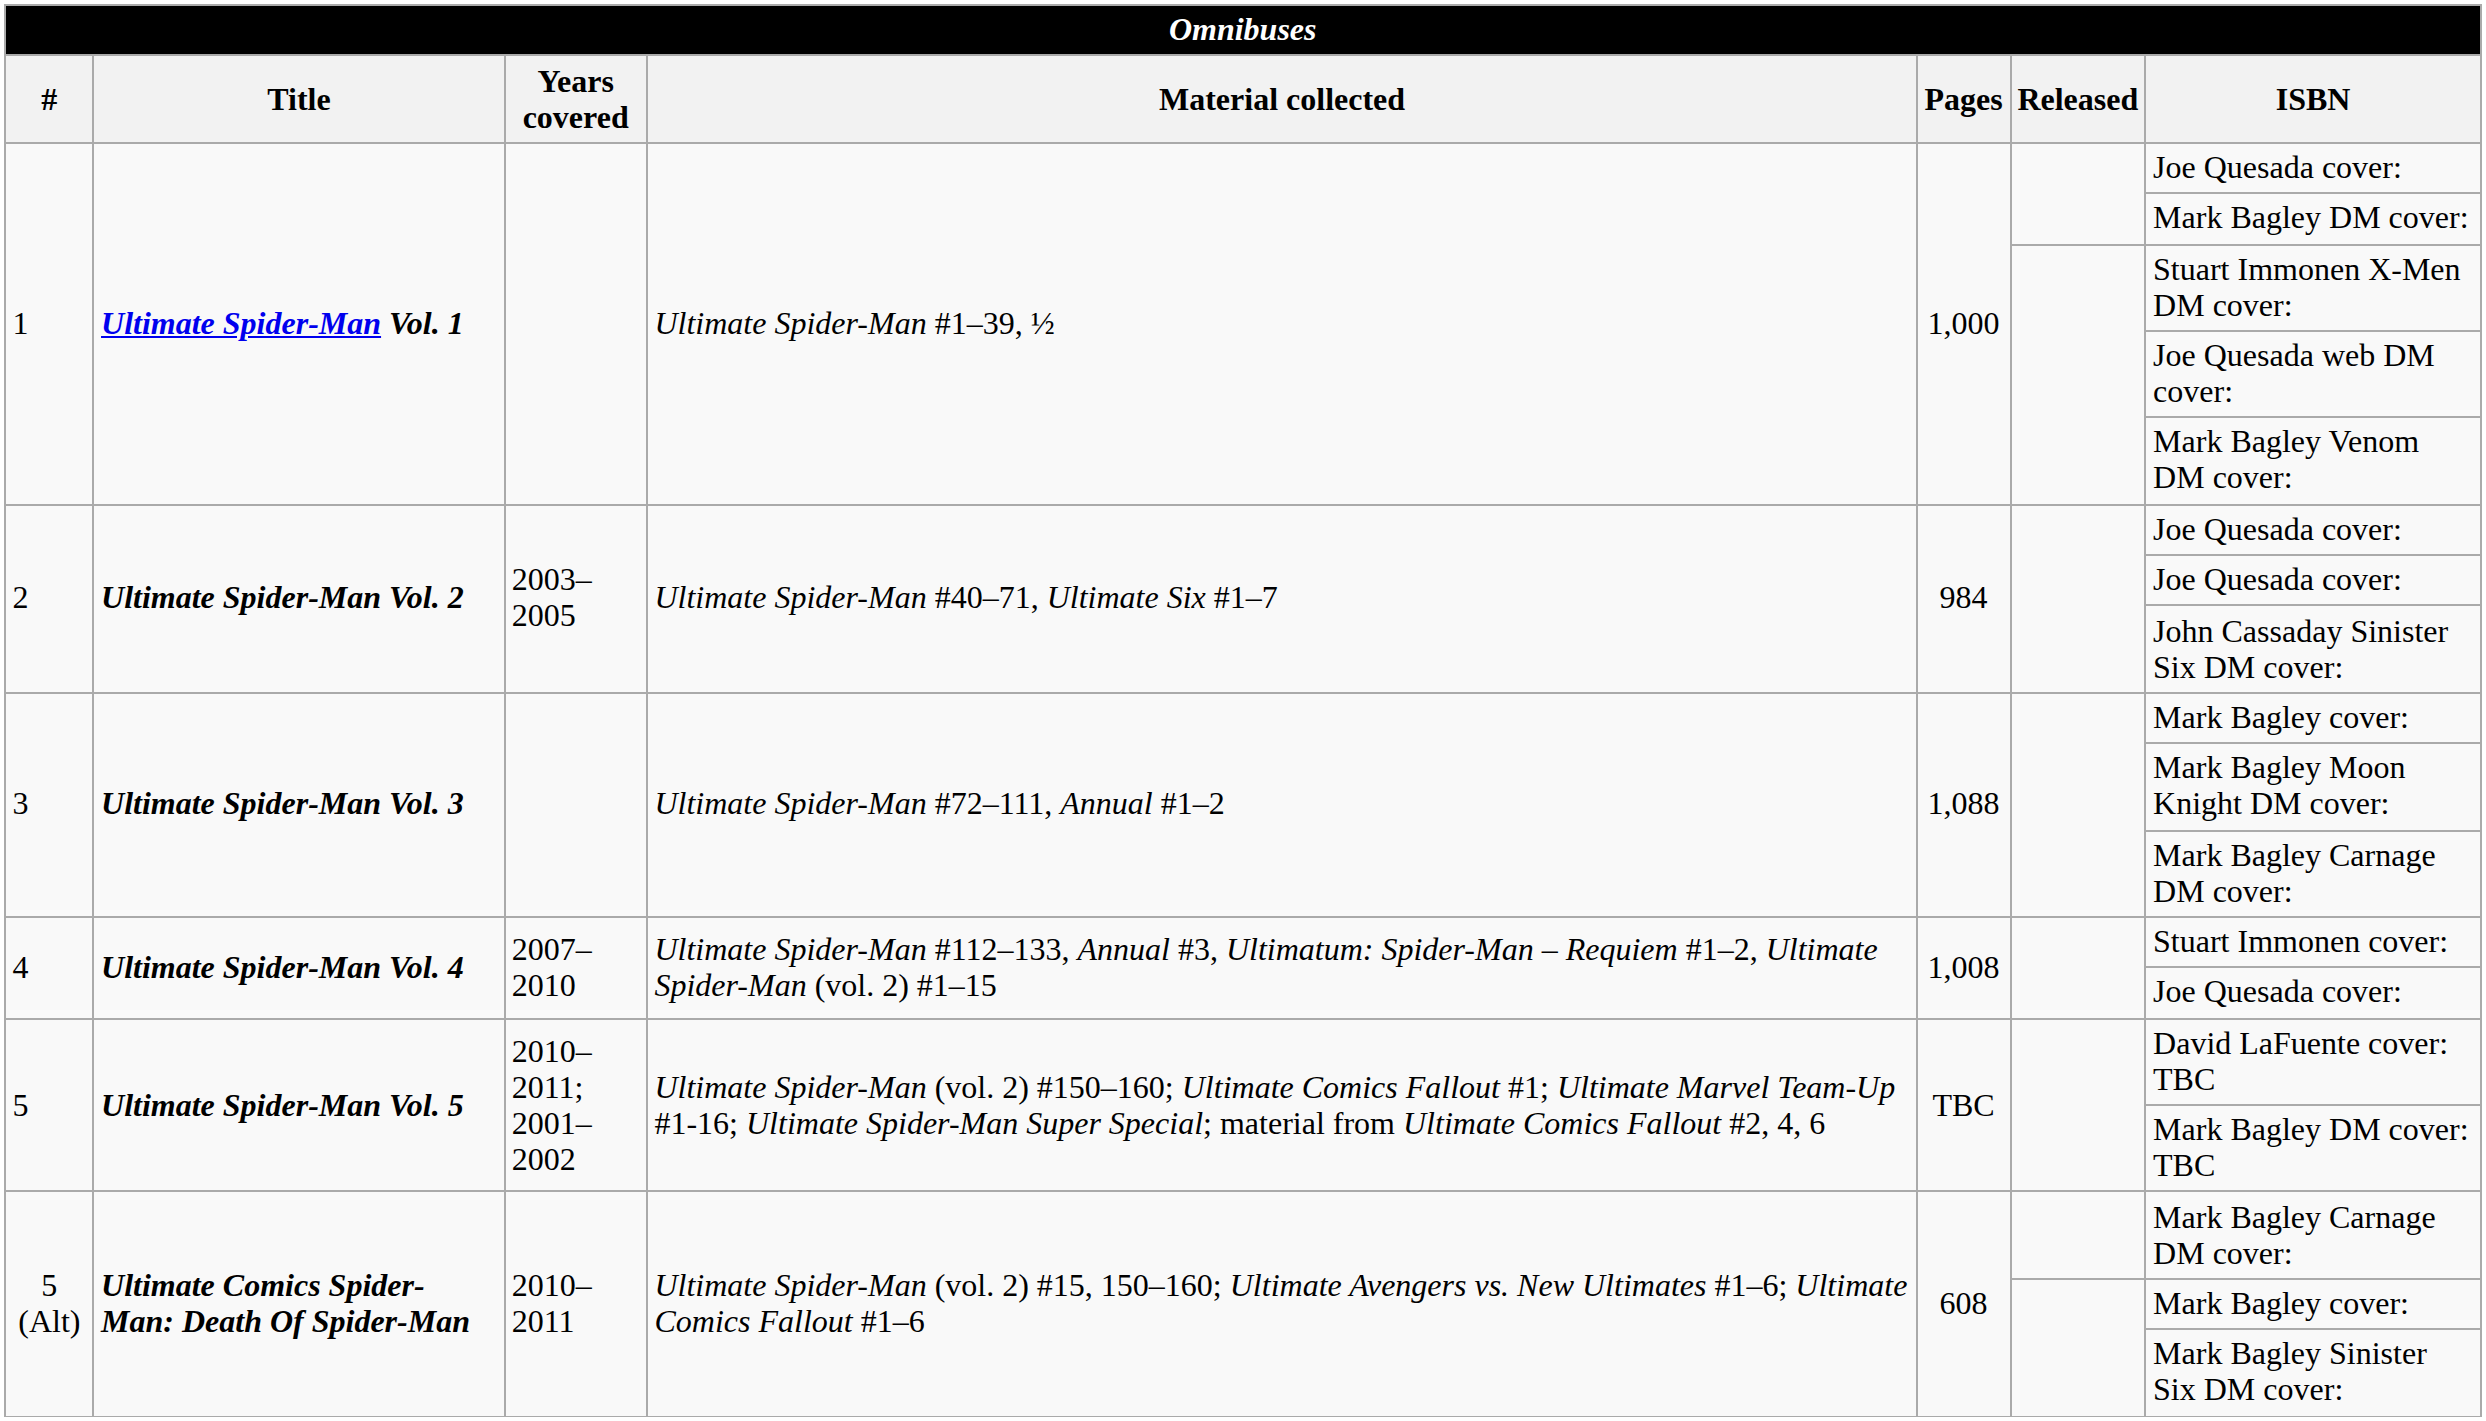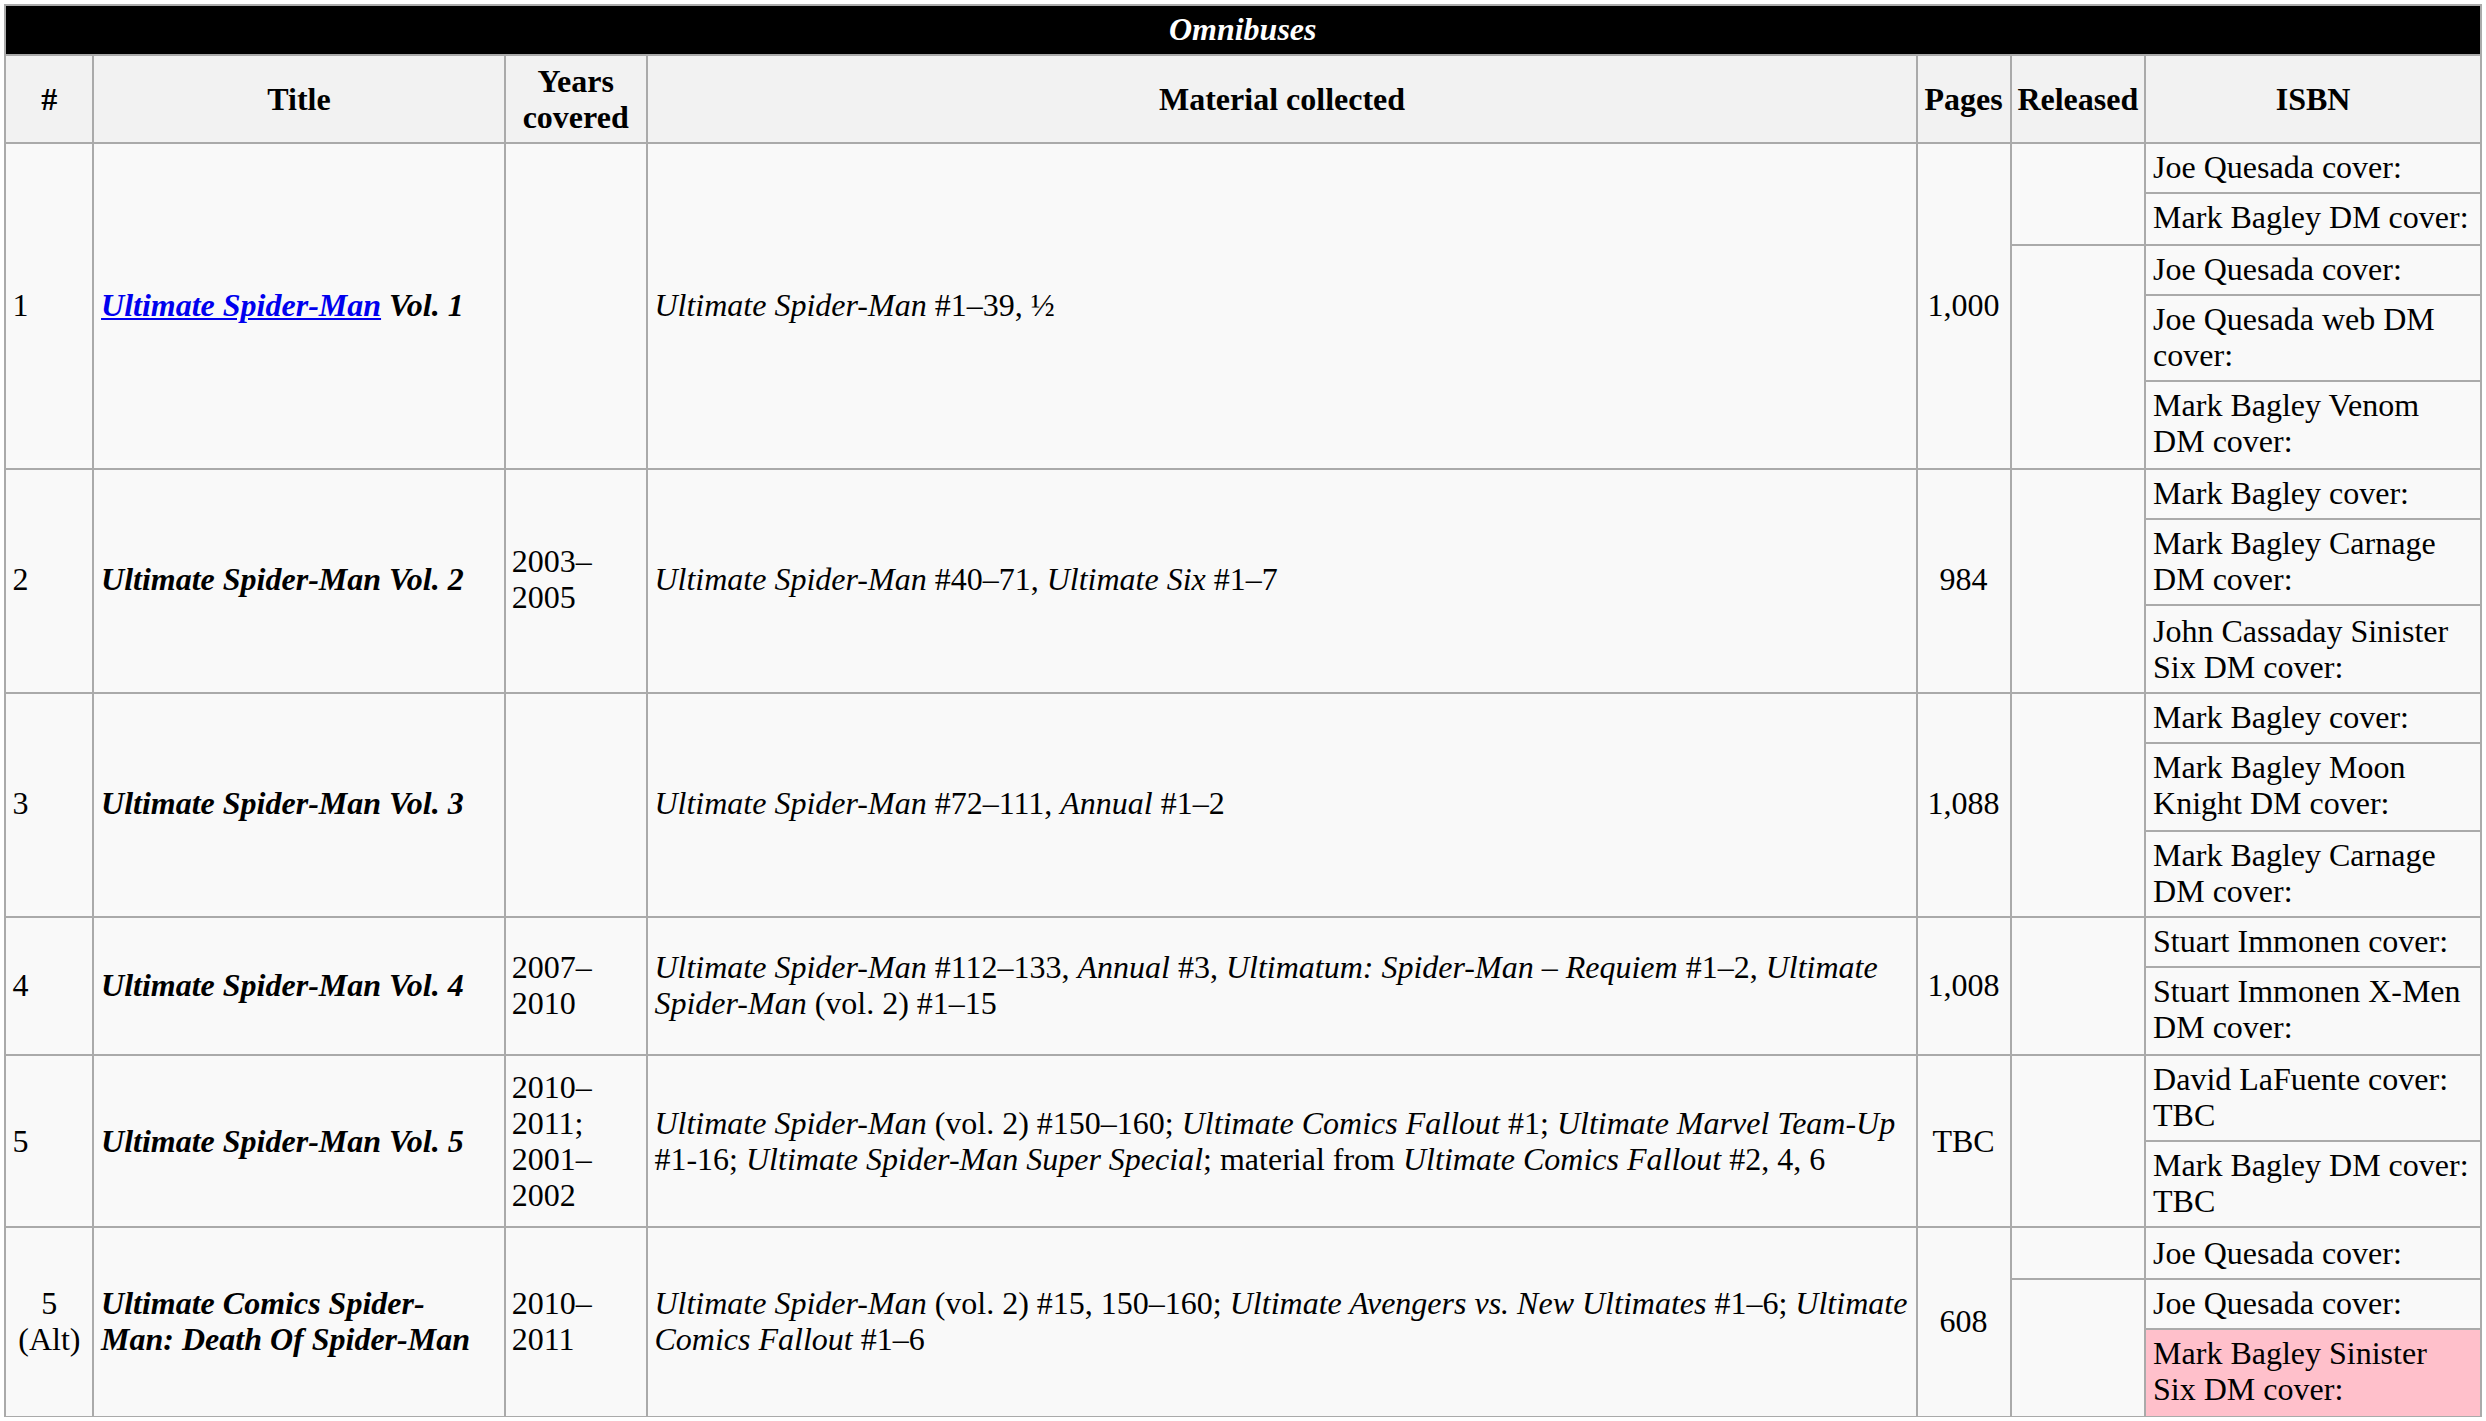(2307, 286) Stuart Immonen X-Men DM cover: -> (2277, 268) Joe Quesada cover:
(2277, 529) Joe Quesada cover: -> (2281, 493) Mark Bagley cover:
(2277, 579) Joe Quesada cover: -> (2294, 561) Mark Bagley Carnage DM cover:
(2277, 992) Joe Quesada cover: -> (2307, 1010) Stuart Immonen X-Men DM cover:
(2294, 1234) Mark Bagley Carnage DM cover: -> (2277, 1252) Joe Quesada cover:
(2281, 1303) Mark Bagley cover: -> (2277, 1303) Joe Quesada cover:
(2290, 1372) no background -> (2290, 1372) pink background
